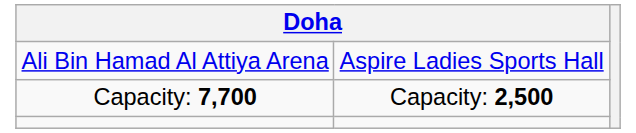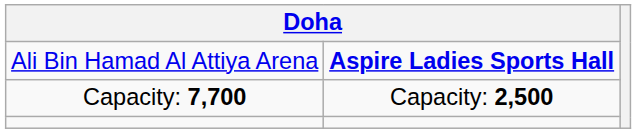(472, 60) normal -> (472, 60) bold
